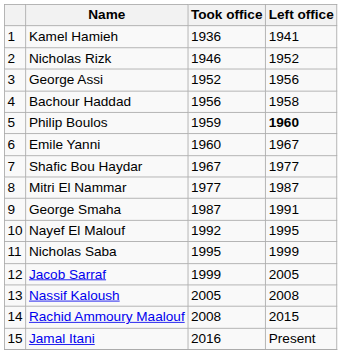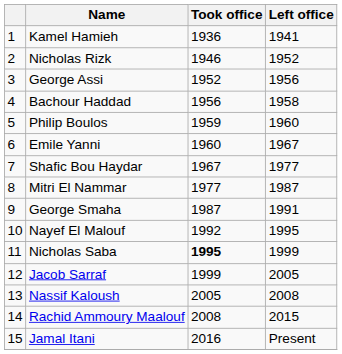(284, 123) bold -> (284, 123) normal
(206, 252) normal -> (206, 252) bold
